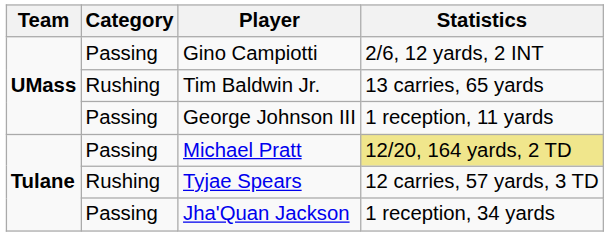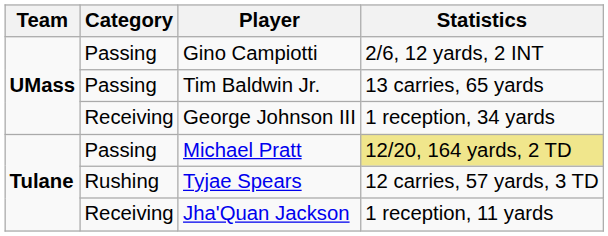(123, 85) Rushing -> (121, 85) Passing
(122, 117) Passing -> (129, 117) Receiving
(459, 117) 1 reception, 11 yards -> (460, 117) 1 reception, 34 yards
(122, 214) Passing -> (129, 214) Receiving
(460, 214) 1 reception, 34 yards -> (459, 214) 1 reception, 11 yards
